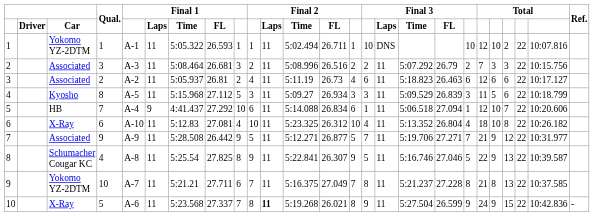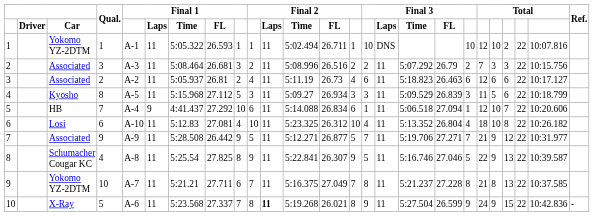(61, 124) X-Ray -> (57, 124) Losi
